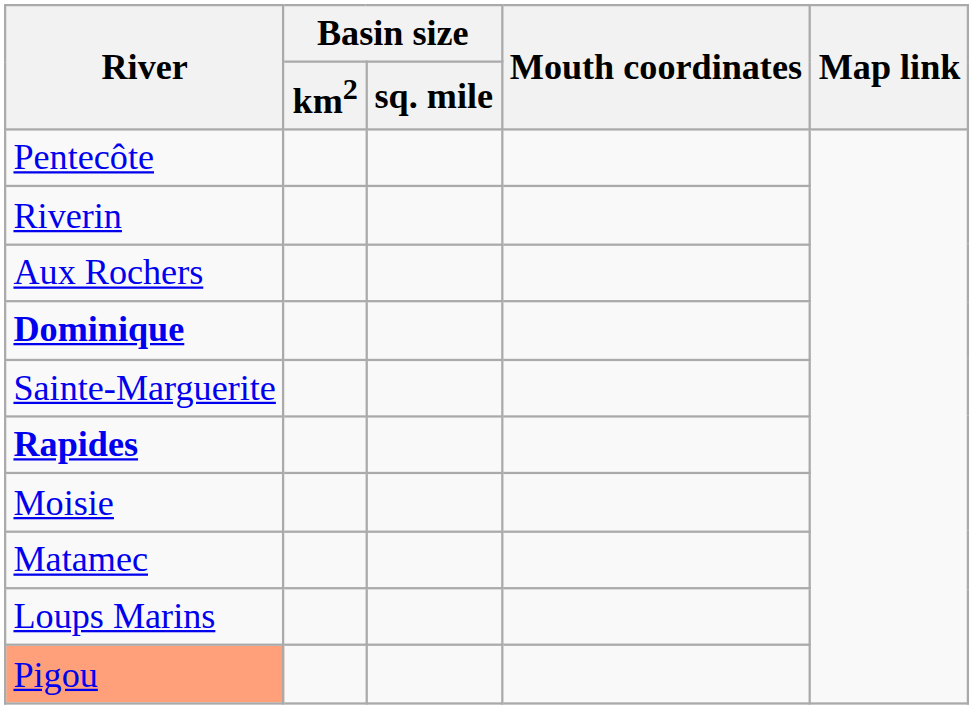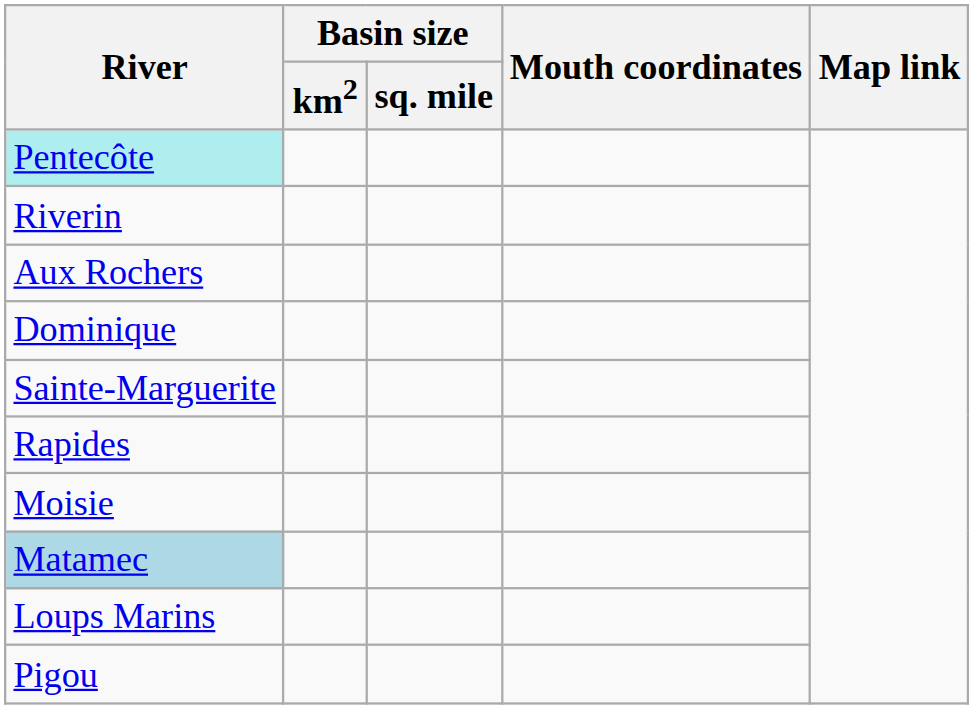(84, 157) no background -> (84, 157) paleturquoise background
(99, 329) bold -> (95, 329) normal
(76, 444) bold -> (72, 444) normal
(81, 559) no background -> (81, 559) lightblue background
(56, 673) lightsalmon background -> (56, 673) no background
